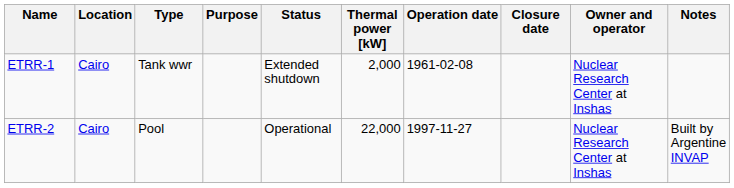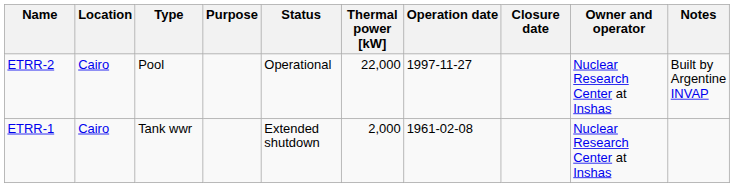rows swapped: (31, 64) <-> (31, 128)
